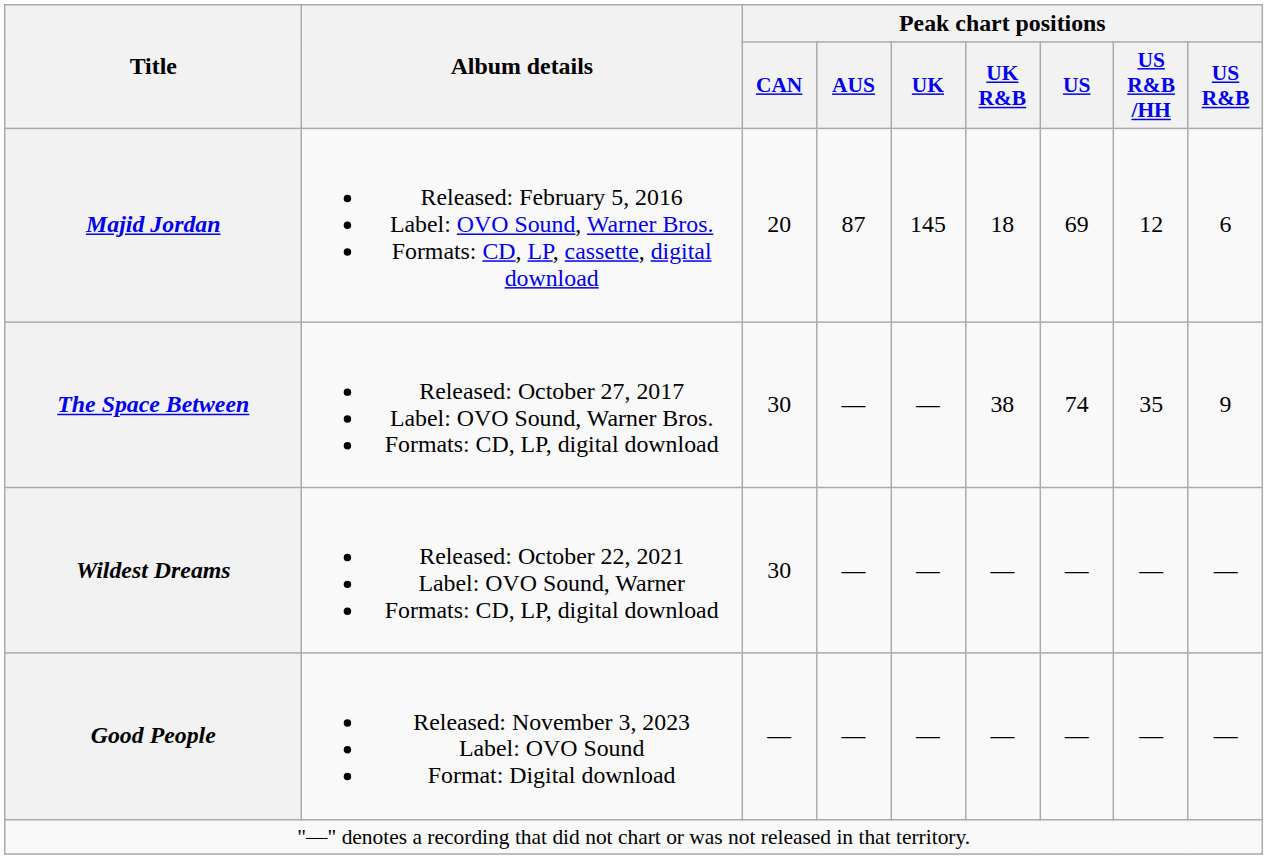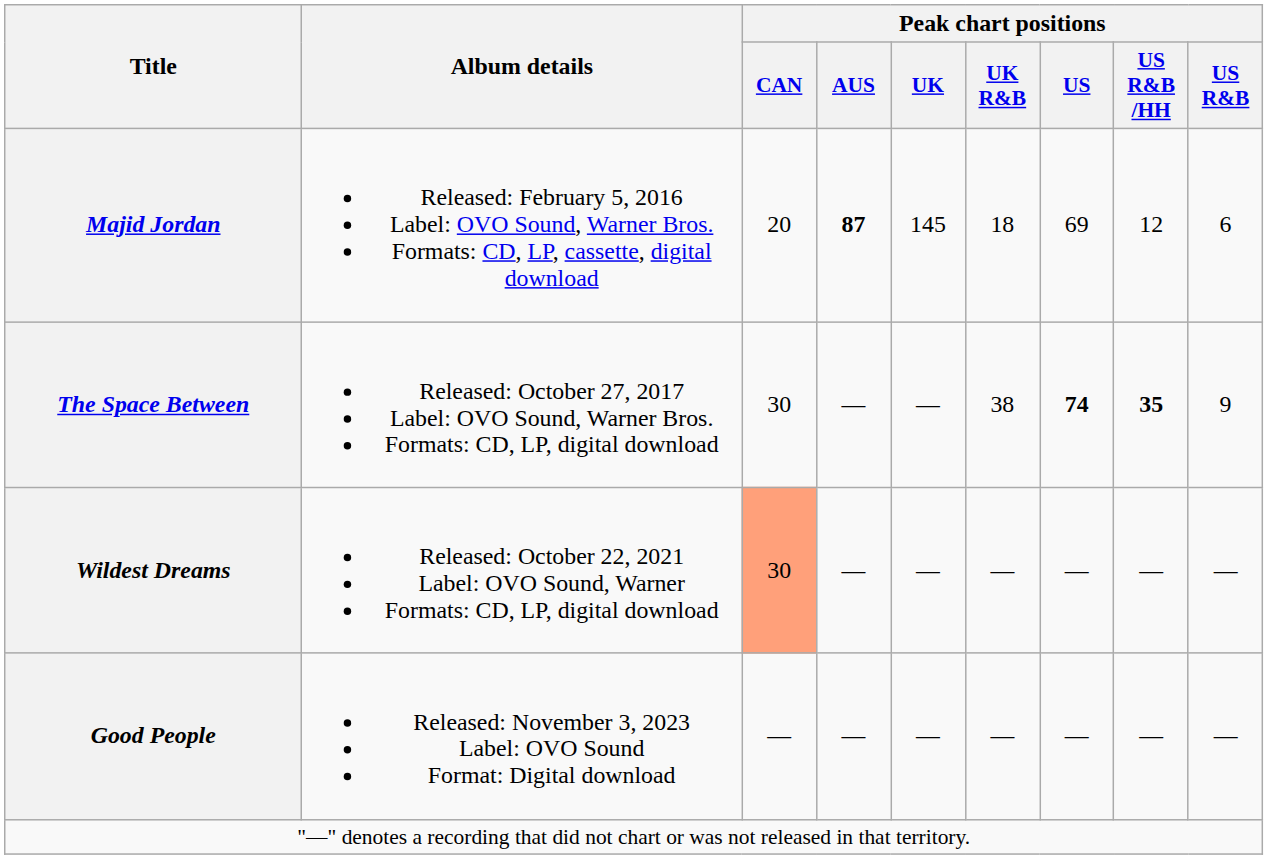(854, 224) normal -> (854, 224) bold
(1077, 404) normal -> (1077, 404) bold
(1151, 404) normal -> (1151, 404) bold
(779, 570) no background -> (779, 570) lightsalmon background
